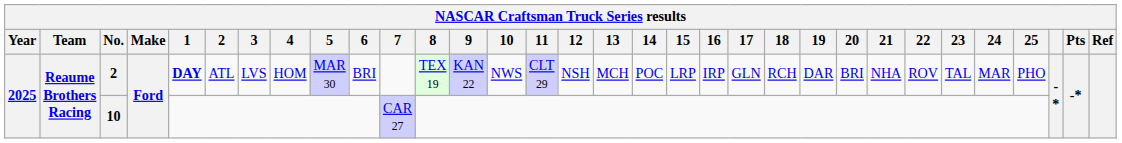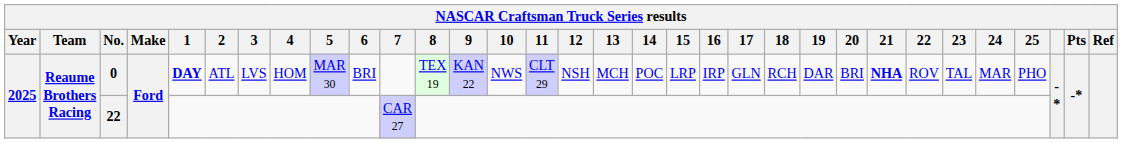(114, 74) 2 -> (114, 74) 0
(886, 74) normal -> (886, 74) bold
(114, 116) 10 -> (114, 116) 22
